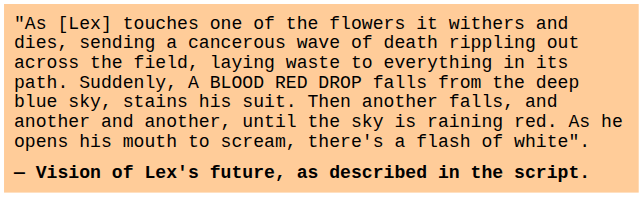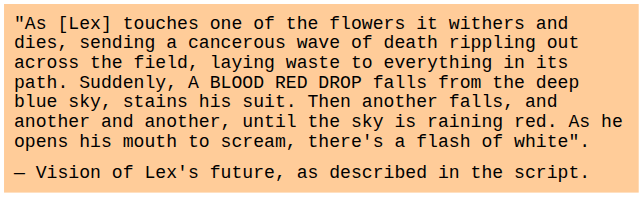(302, 173) bold -> (302, 173) normal
